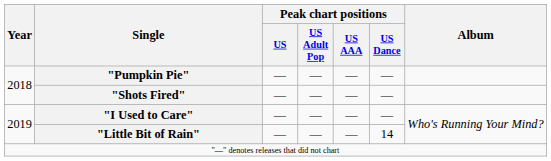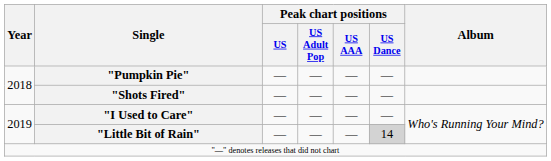(387, 134) no background -> (387, 134) lightgrey background
